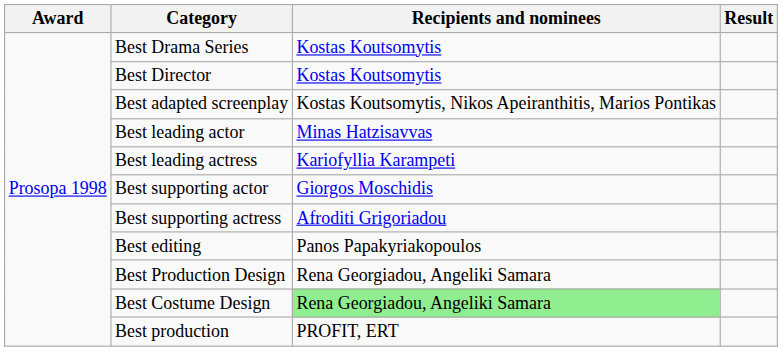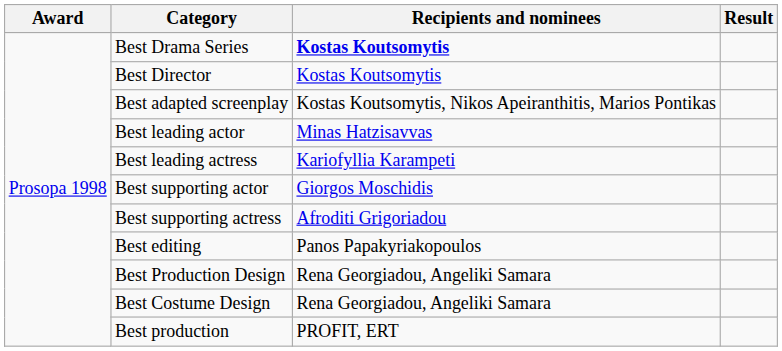(369, 47) normal -> (373, 47) bold
(424, 302) lightgreen background -> (424, 302) no background
